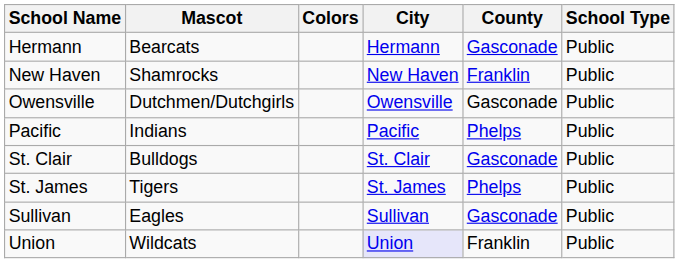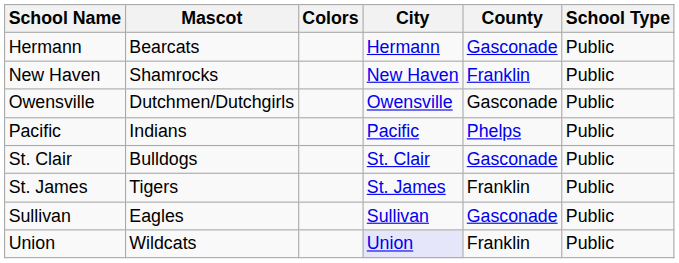(494, 187) Phelps -> (498, 187) Franklin
